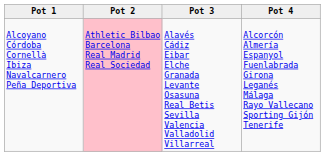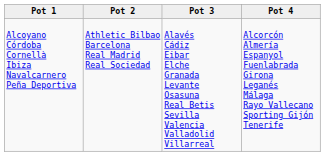(123, 50) pink background -> (123, 50) no background
